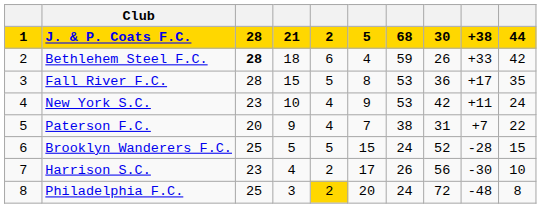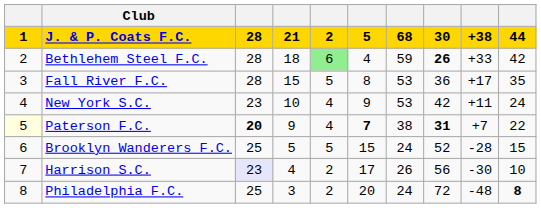(254, 60) bold -> (254, 60) normal
(329, 60) no background -> (329, 60) lightgreen background
(442, 60) normal -> (442, 60) bold
(23, 126) no background -> (23, 126) lightyellow background
(254, 126) normal -> (254, 126) bold
(367, 126) normal -> (367, 126) bold
(442, 126) normal -> (442, 126) bold
(254, 170) no background -> (254, 170) lavender background
(329, 192) gold background -> (329, 192) no background
(517, 192) normal -> (517, 192) bold
